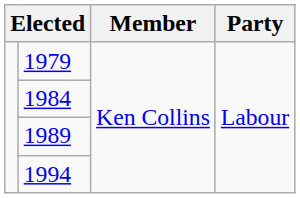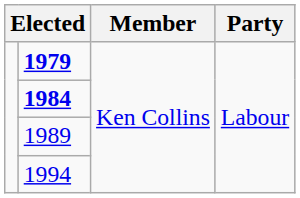(47, 60) normal -> (47, 60) bold
(47, 98) normal -> (47, 98) bold
